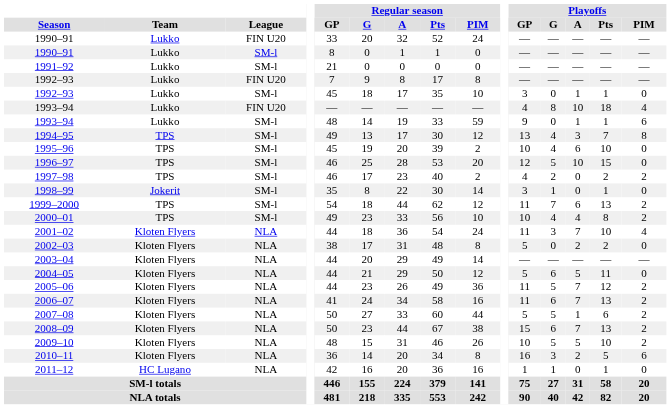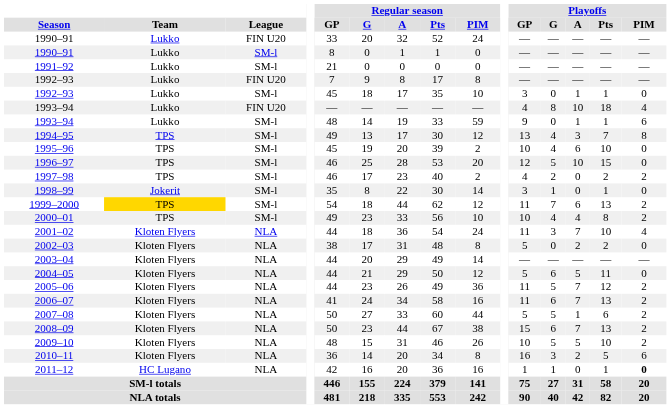(165, 204) no background -> (165, 204) gold background
(644, 369) normal -> (644, 369) bold
